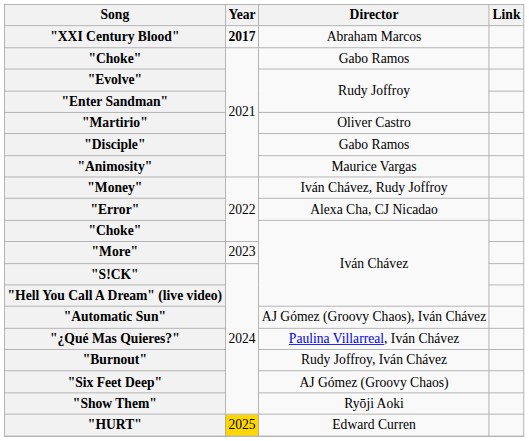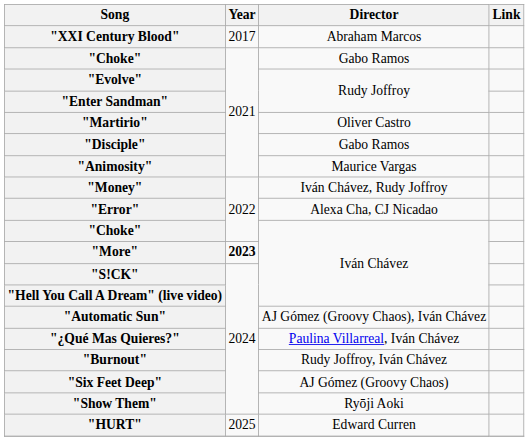(242, 36) bold -> (242, 36) normal
(242, 252) normal -> (242, 252) bold
(242, 425) gold background -> (242, 425) no background
